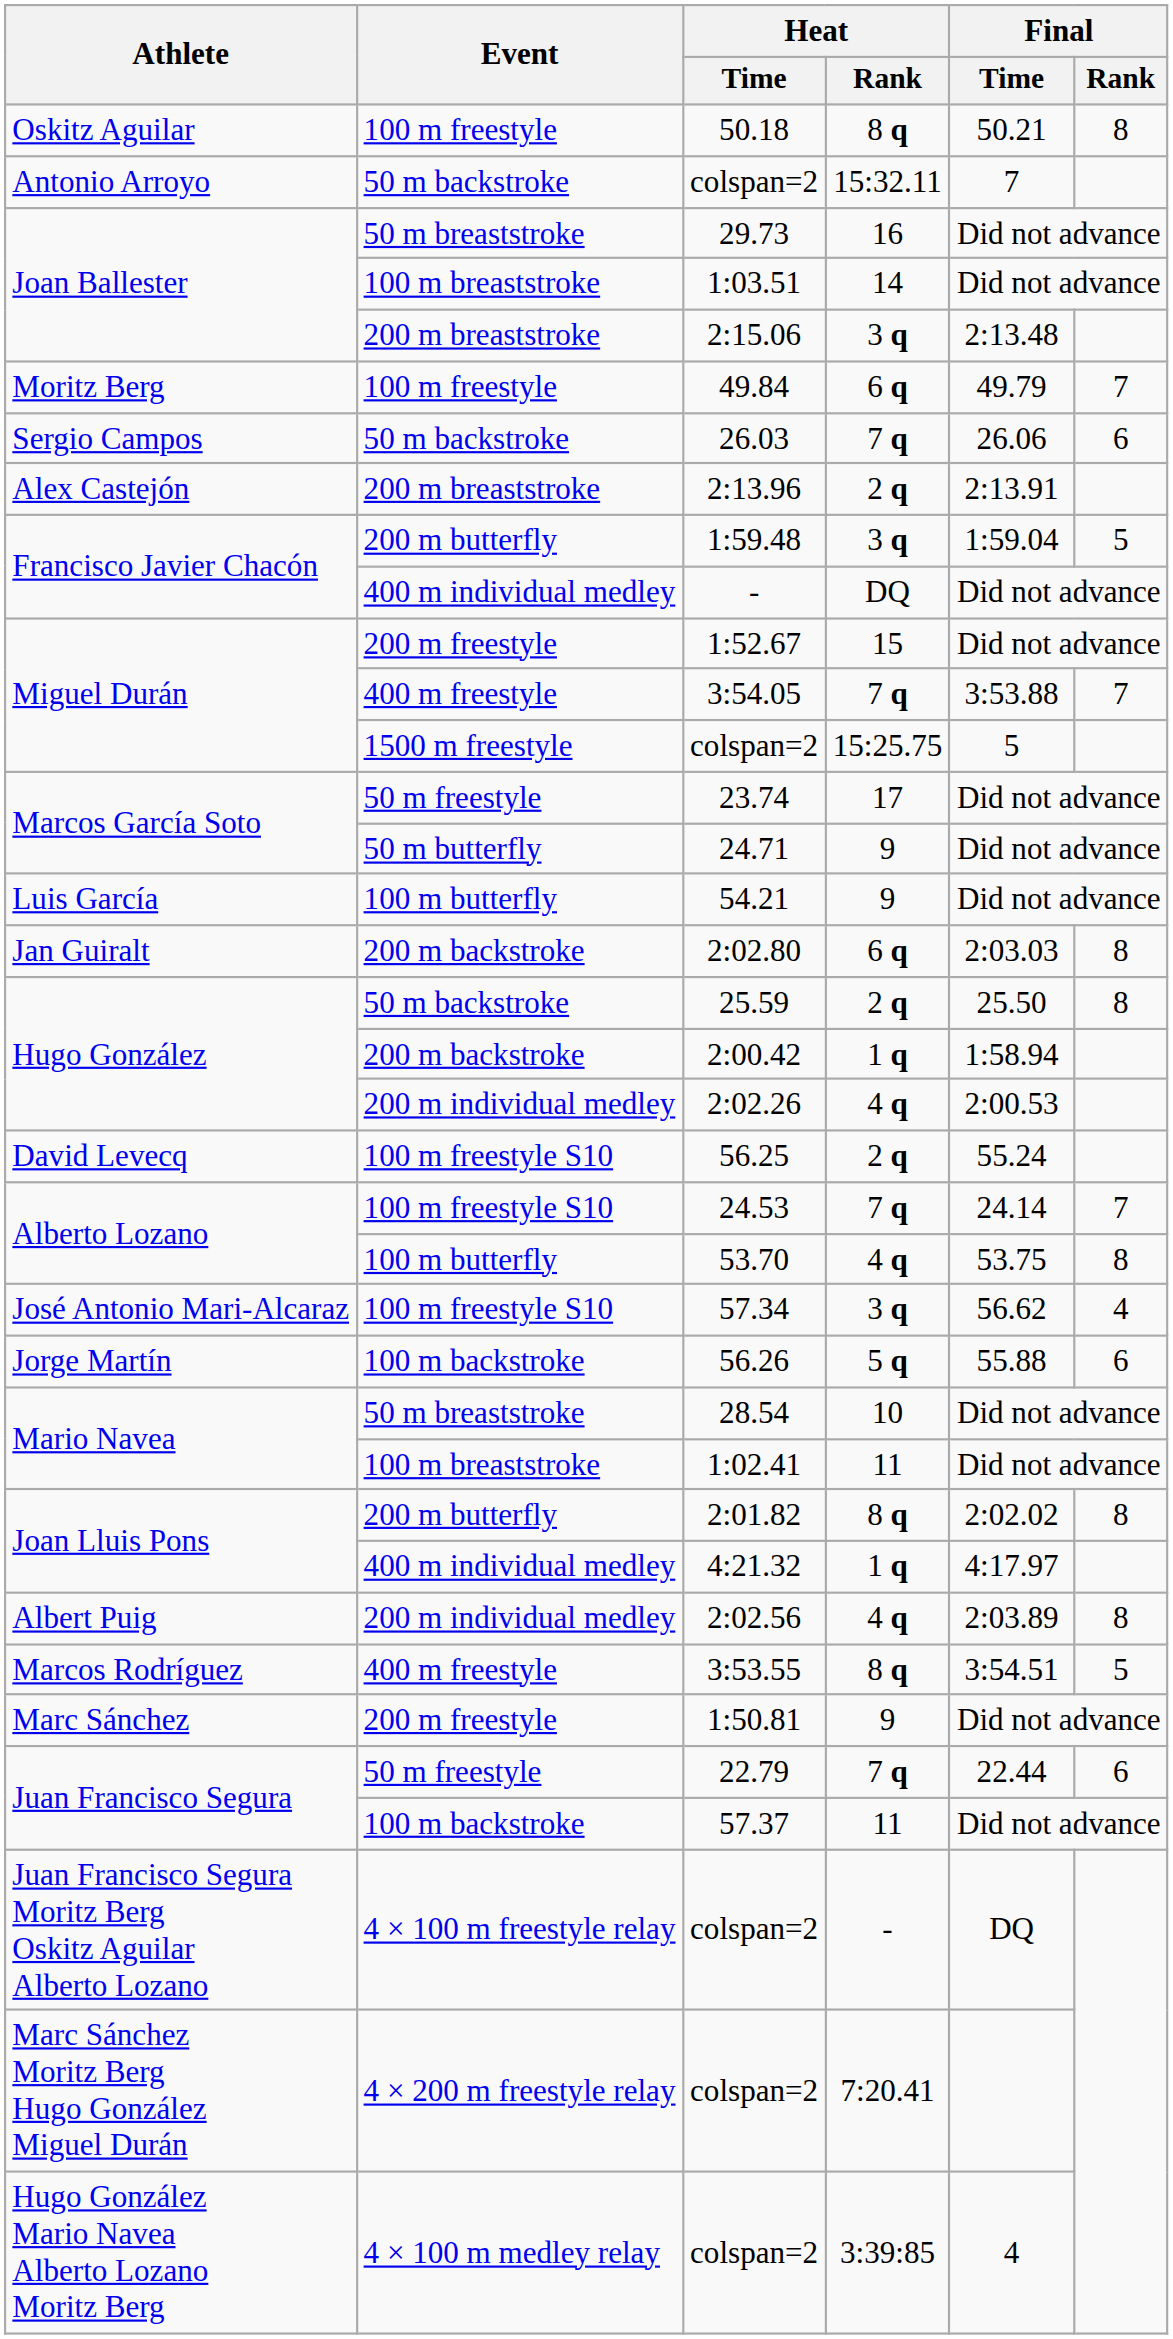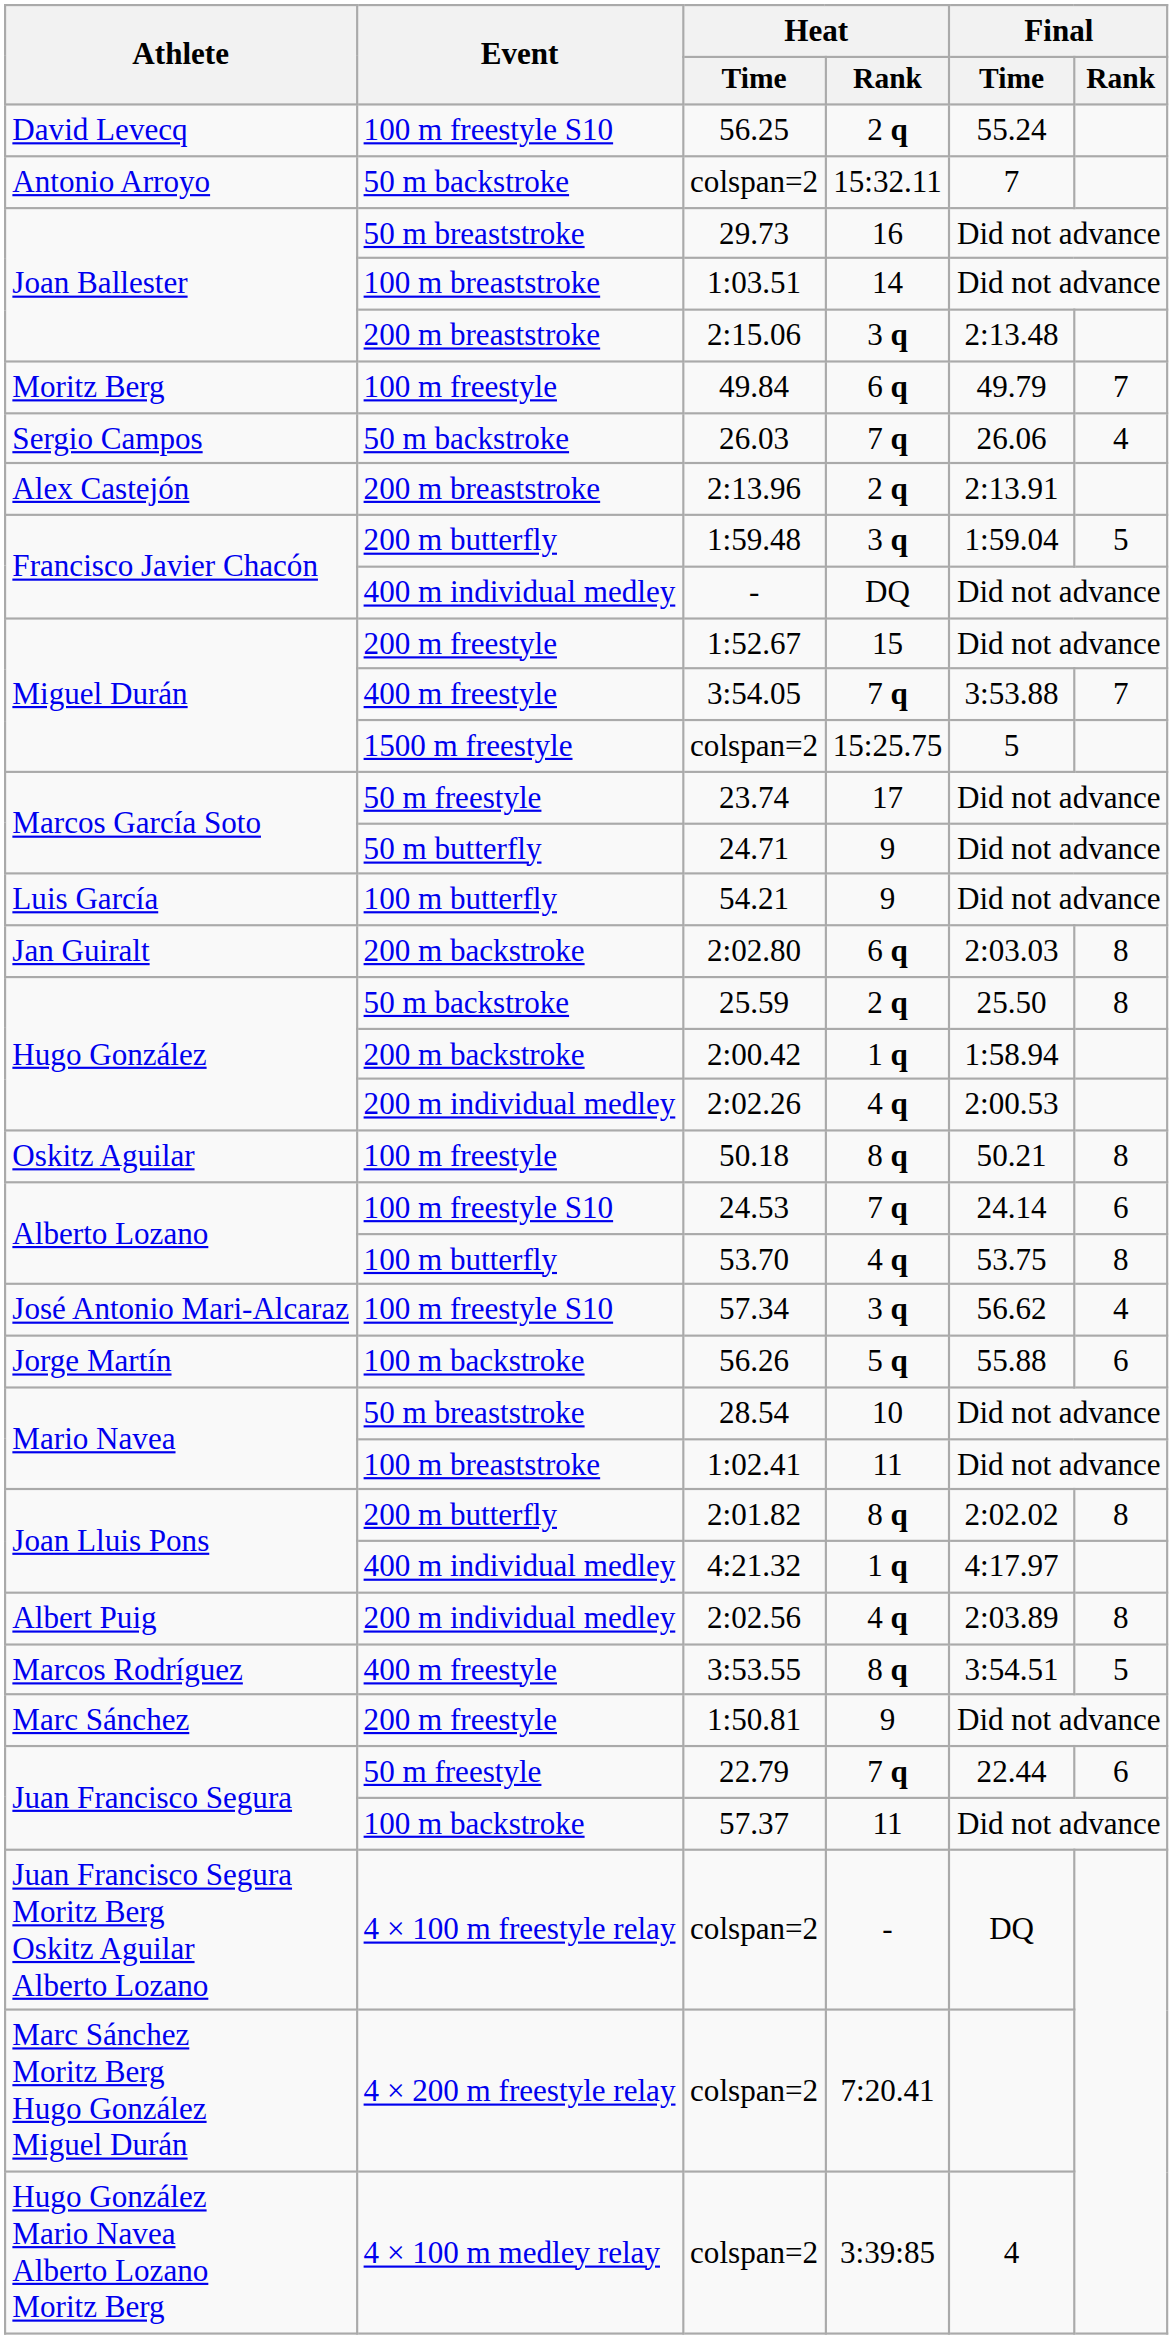rows swapped: (103, 130) <-> (100, 1156)
(1121, 438) 6 -> (1121, 438) 4
(1121, 1207) 7 -> (1121, 1207) 6
